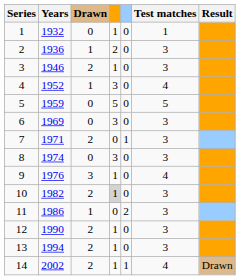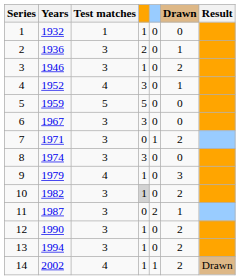columns swapped: (165, 13) <-> (90, 13)
(53, 121) 1969 -> (53, 121) 1967
(53, 175) 1976 -> (53, 175) 1979
(53, 211) 1986 -> (53, 211) 1987
